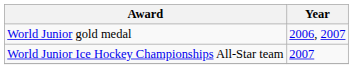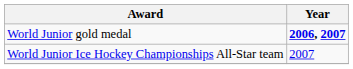(317, 34) normal -> (317, 34) bold
